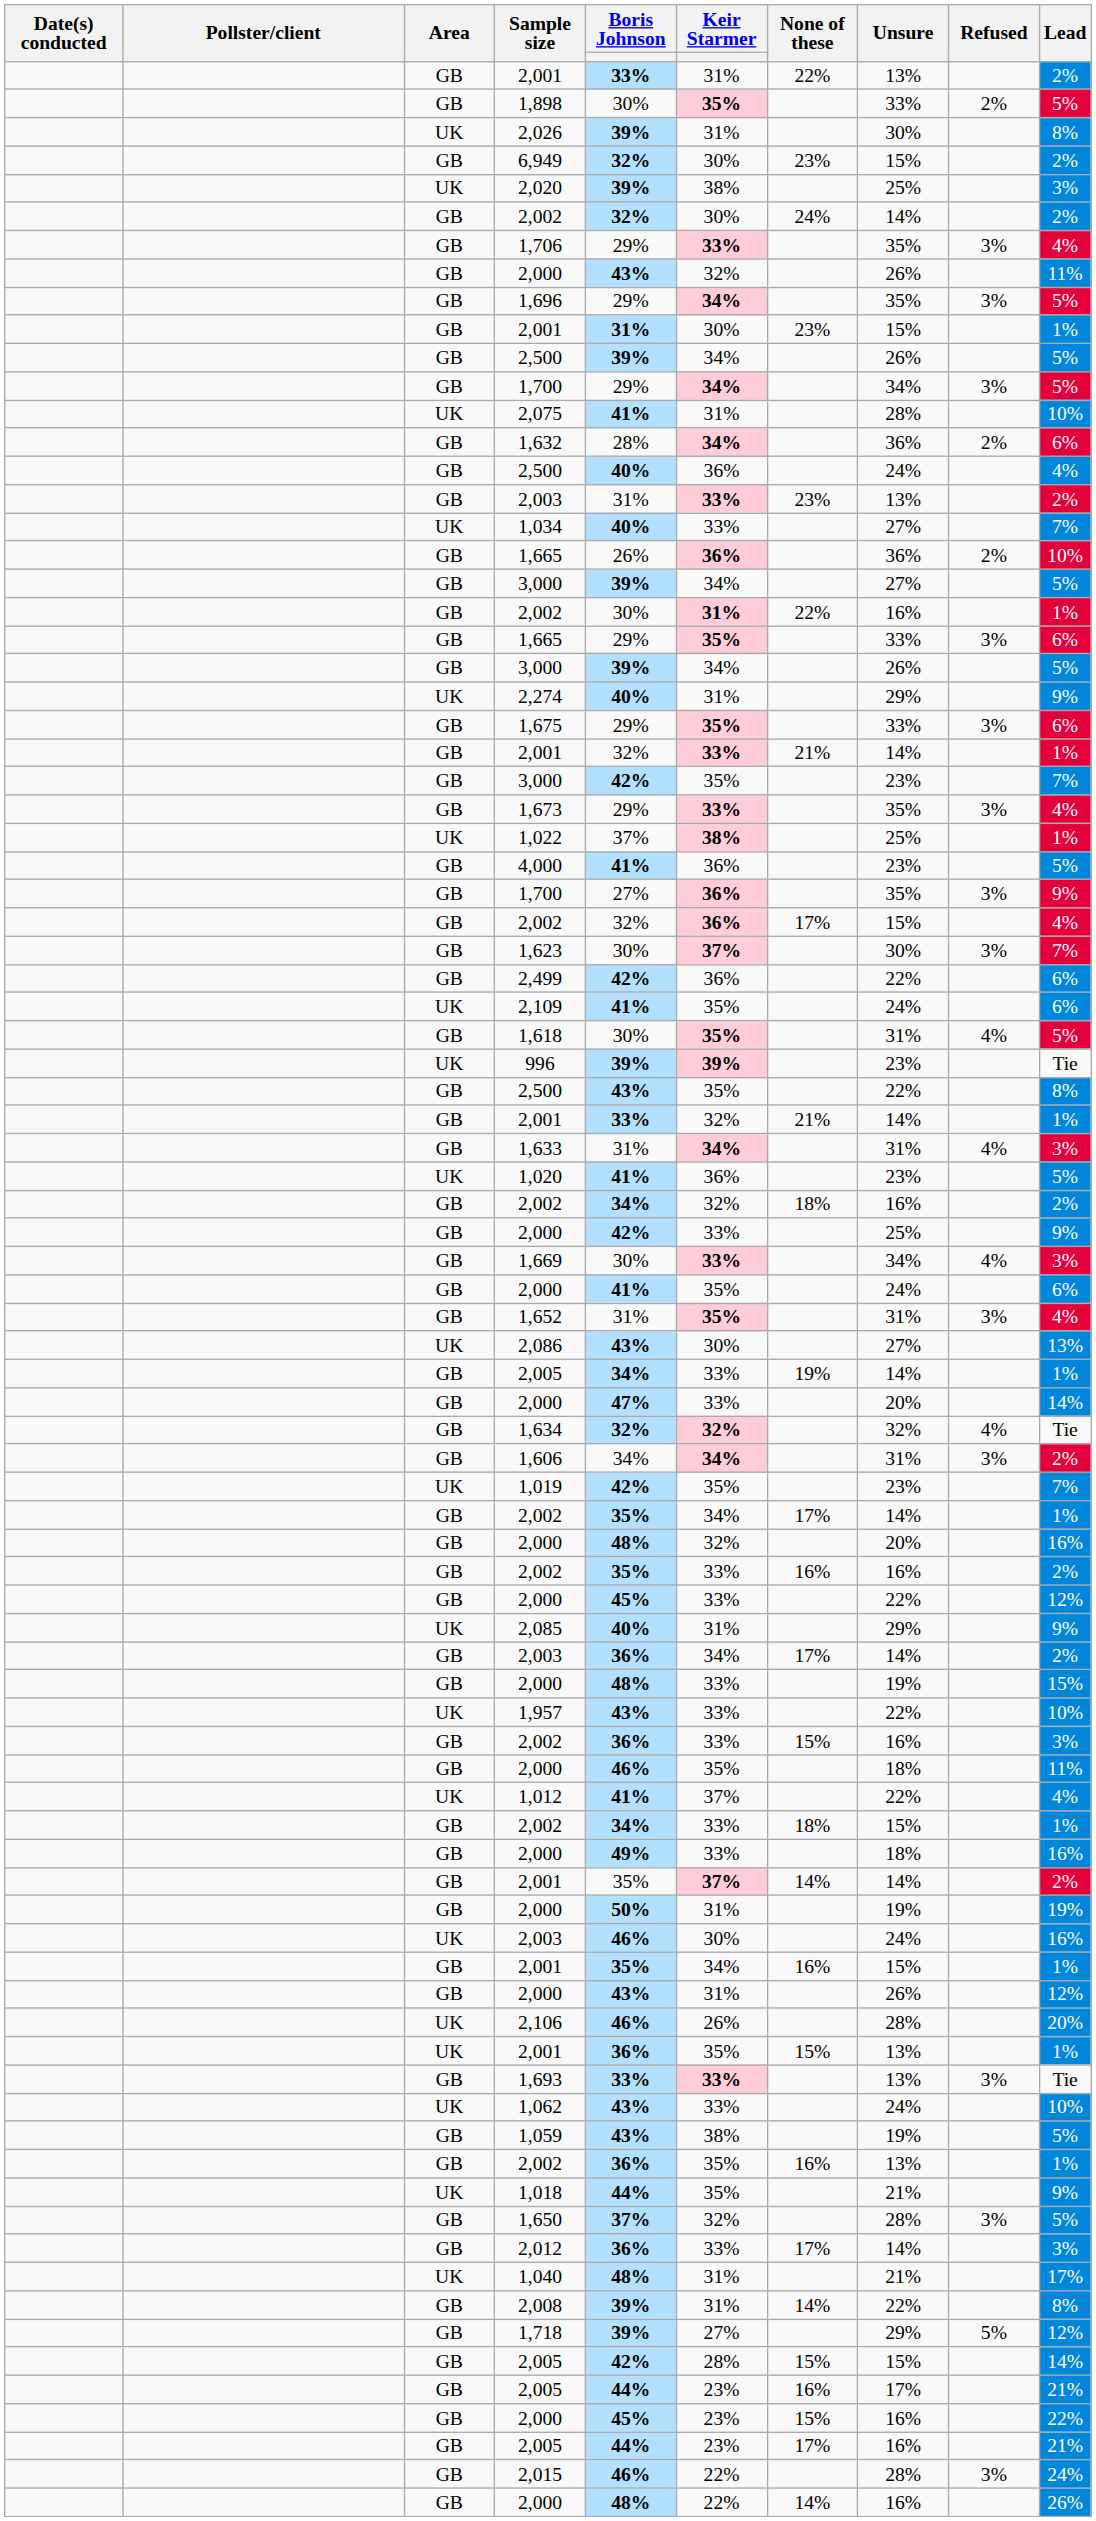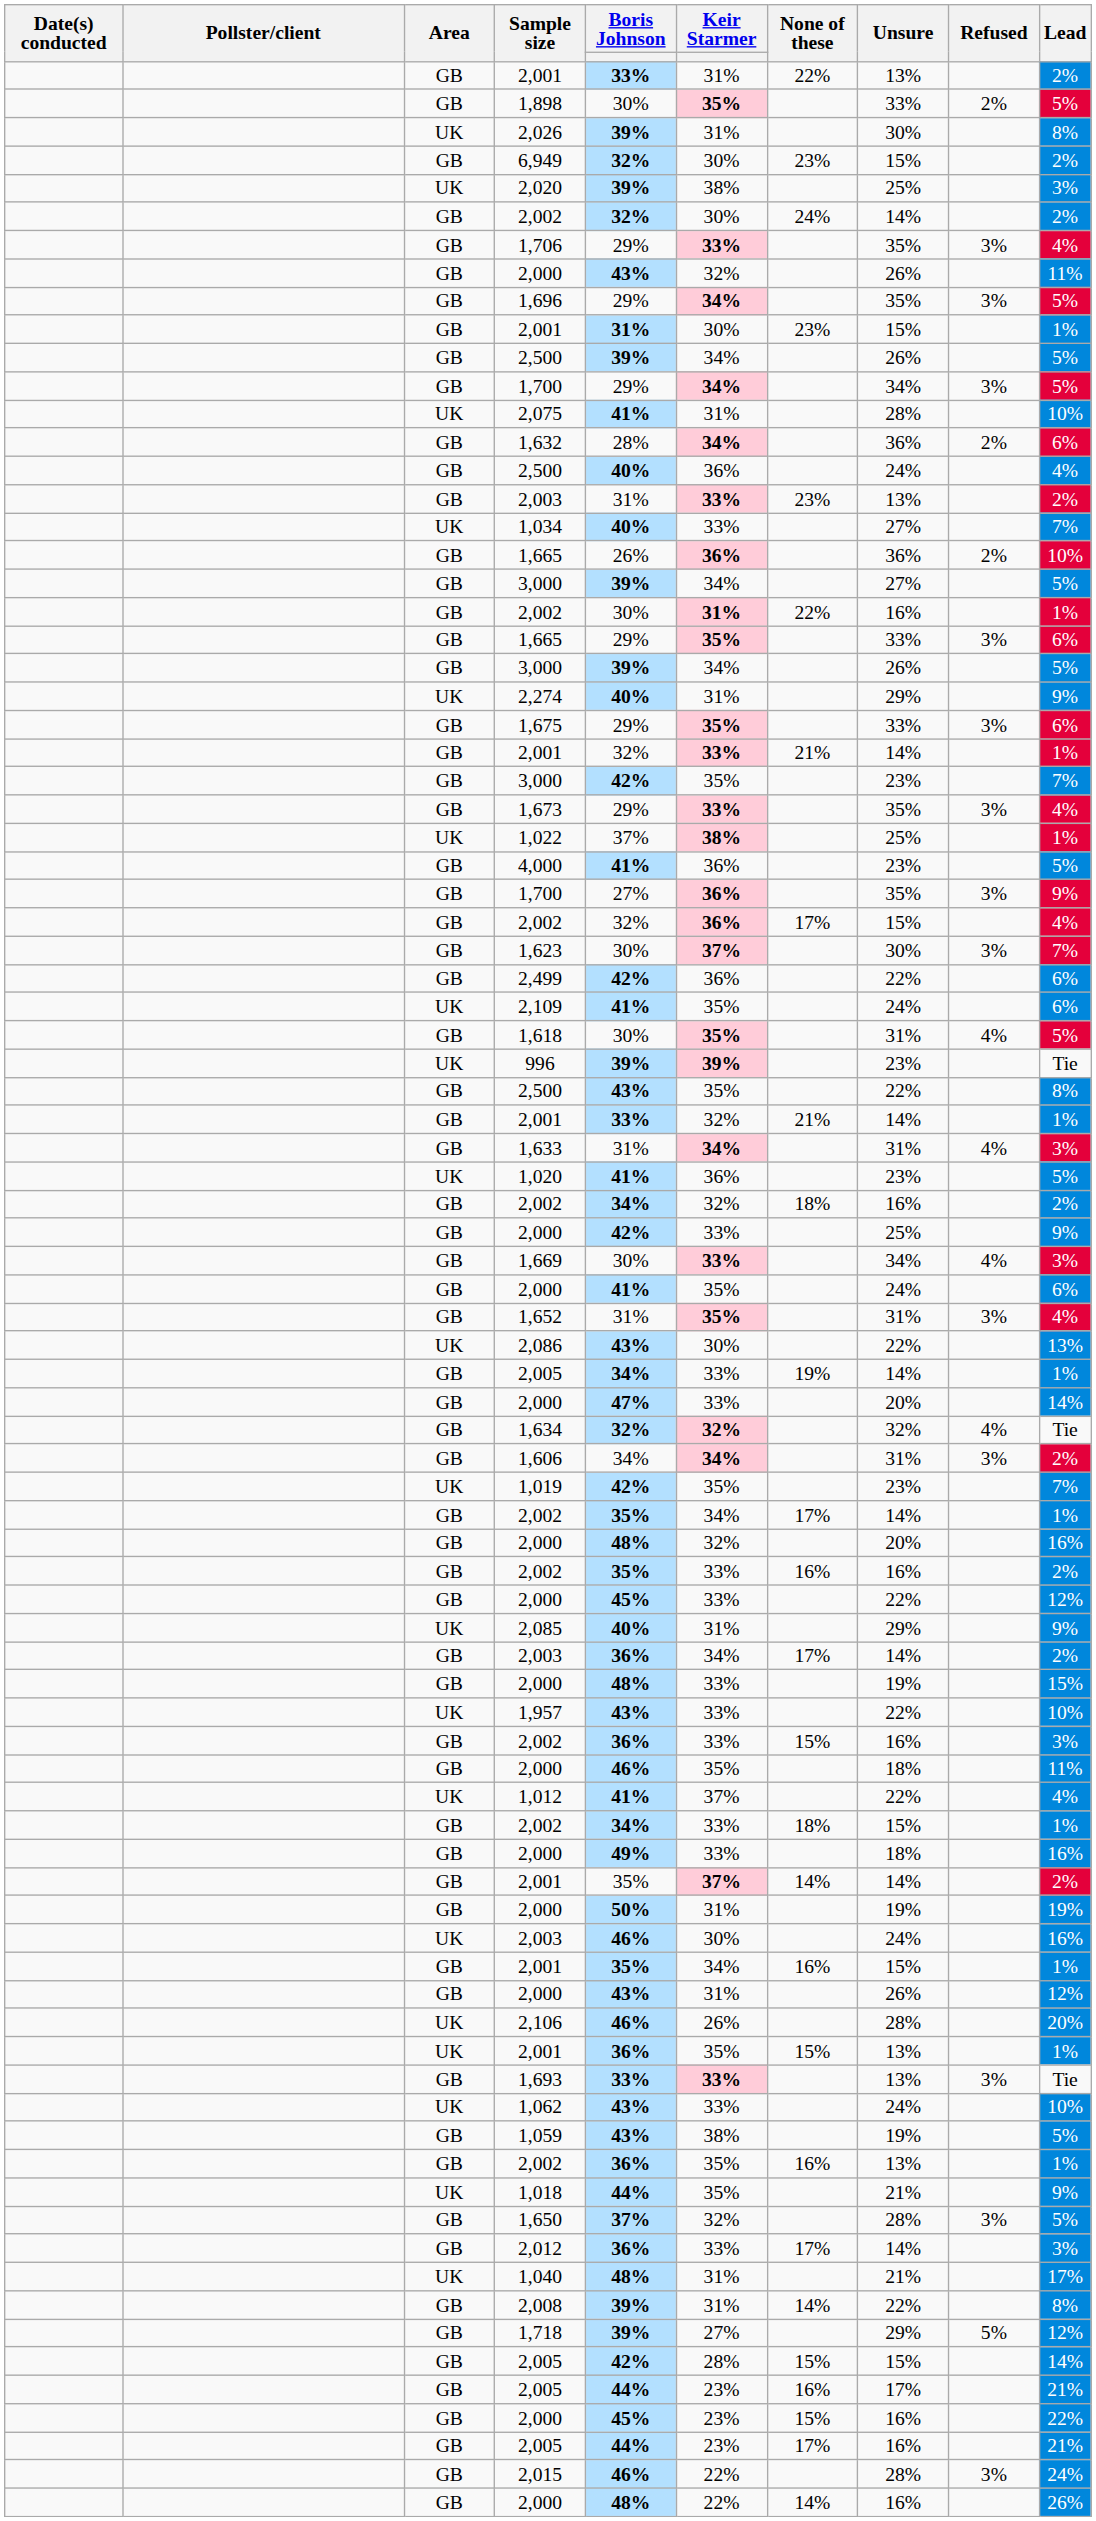(903, 1346) 27% -> (903, 1346) 22%
